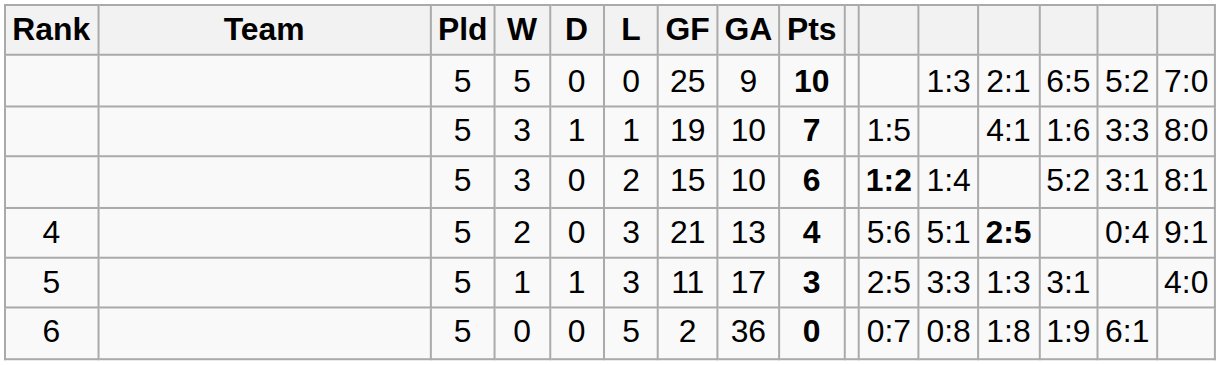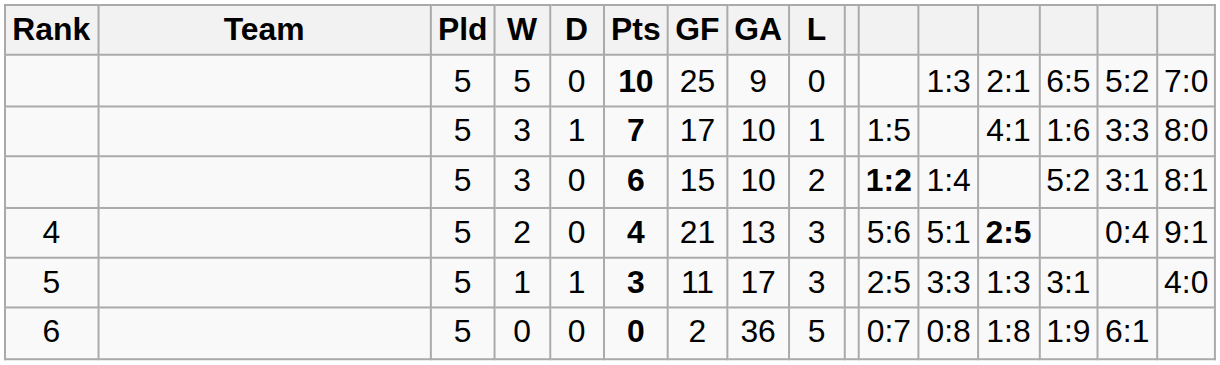columns swapped: (631, 29) <-> (812, 29)
(688, 130) 19 -> (697, 130) 17
